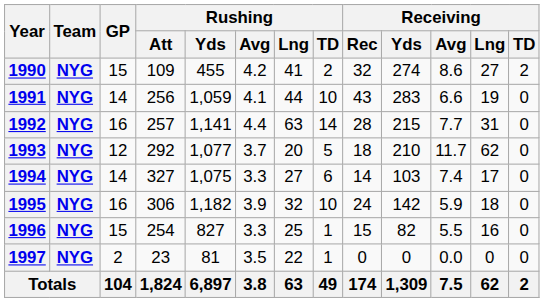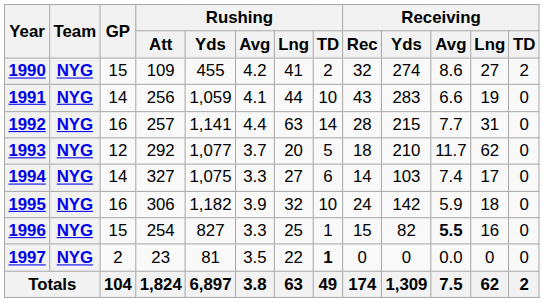(451, 230) normal -> (451, 230) bold
(328, 257) normal -> (328, 257) bold
